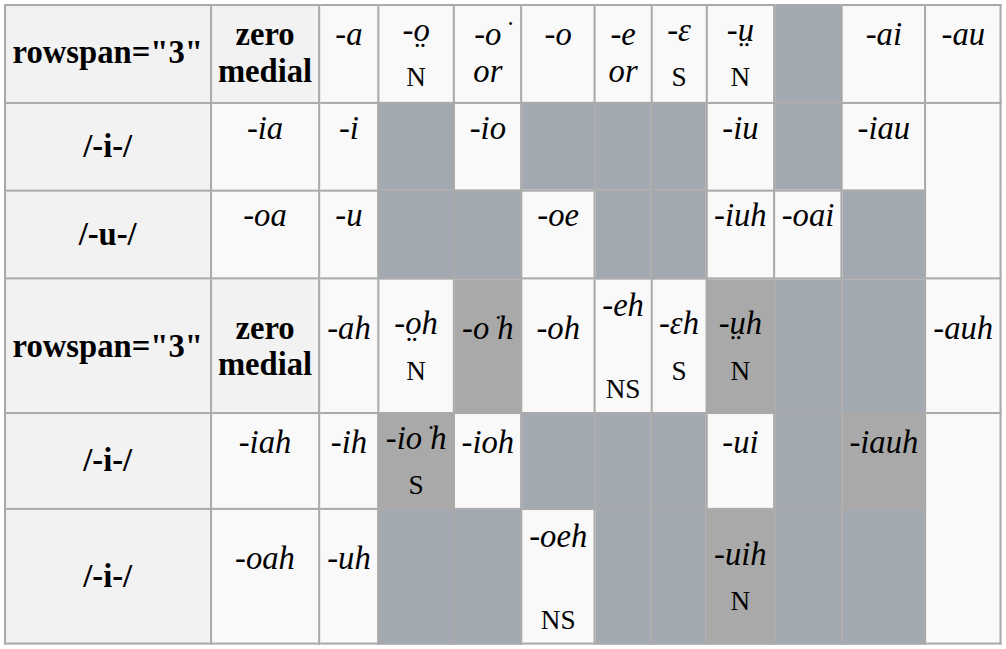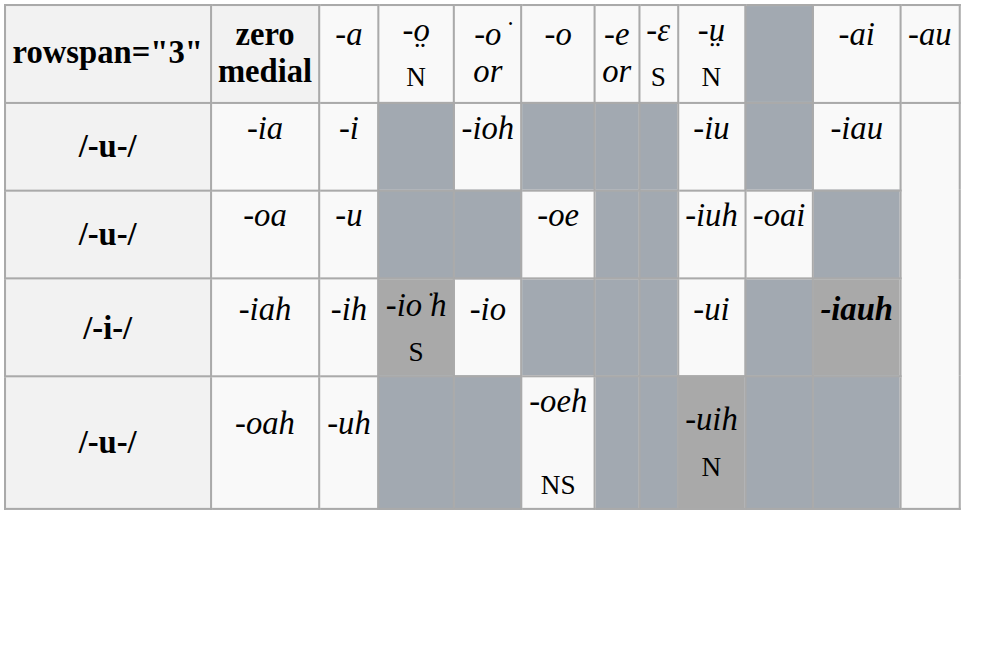(108, 145) /-i-/ -> (108, 145) /-u-/
(488, 127) -io -> (488, 127) -ioh
- row: (265, 345)
(488, 442) -ioh -> (488, 308) -io
(884, 442) normal -> (857, 308) bold
(108, 576) /-i-/ -> (108, 442) /-u-/
